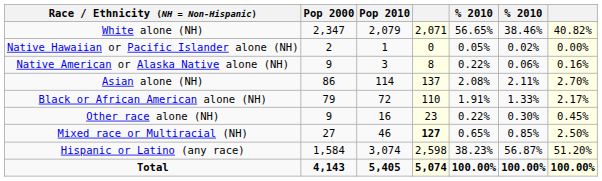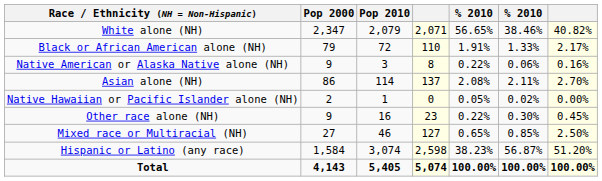rows swapped: (153, 99) <-> (153, 47)
(431, 133) bold -> (431, 133) normal
